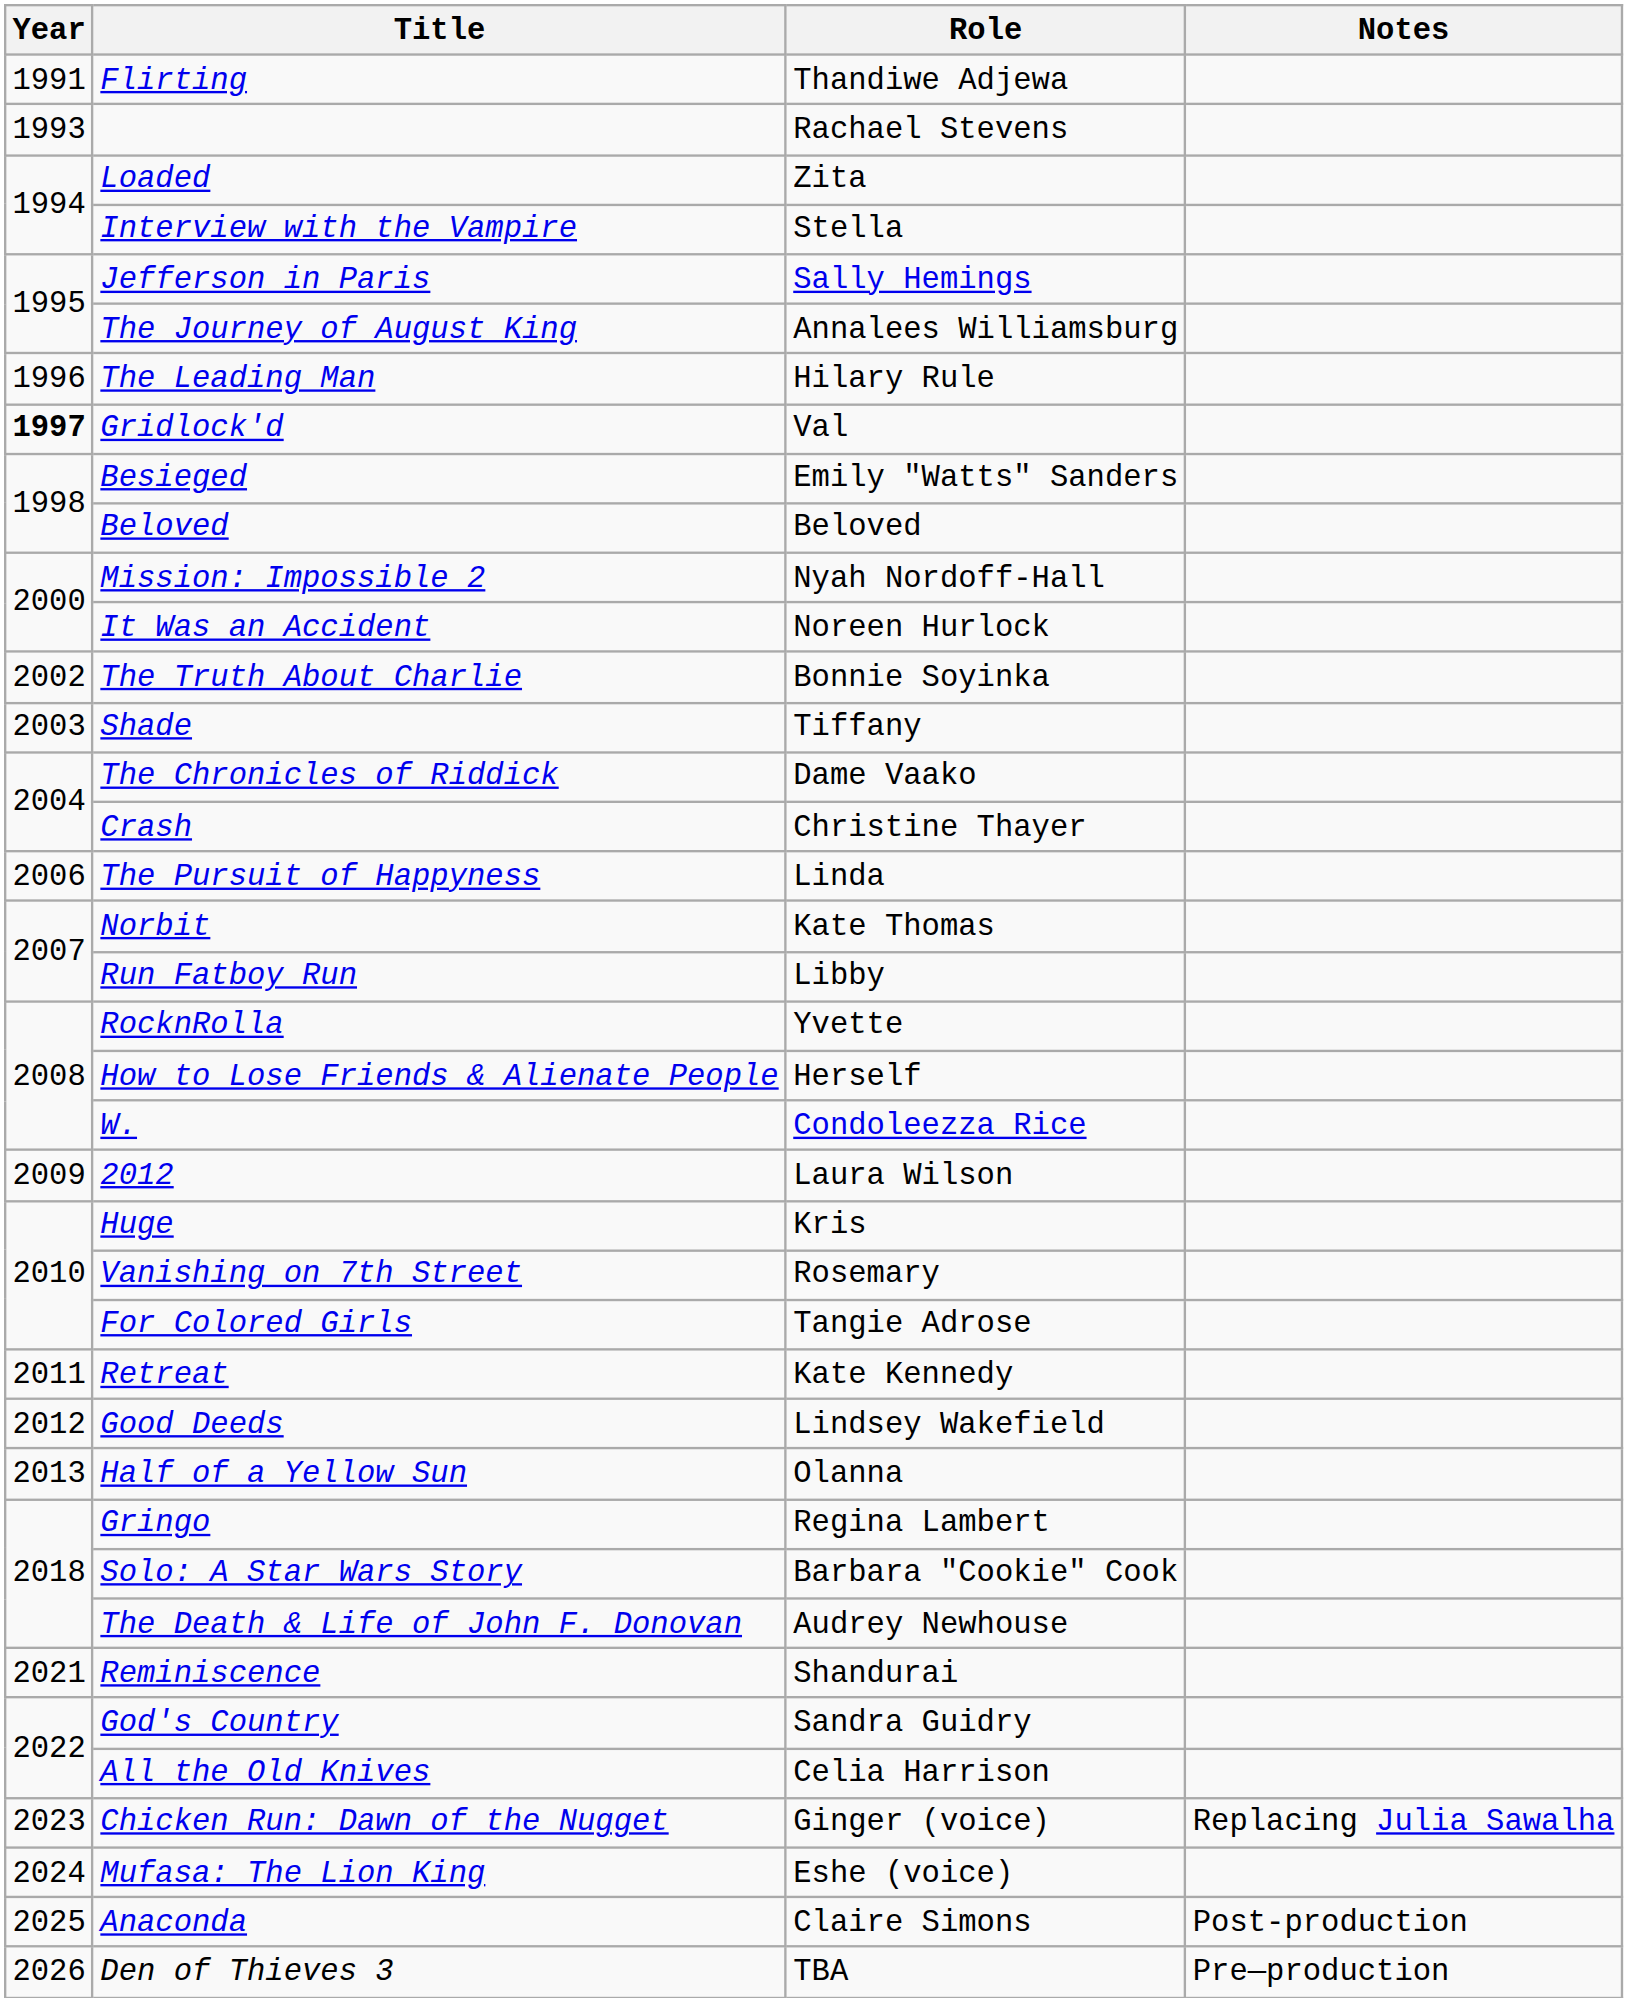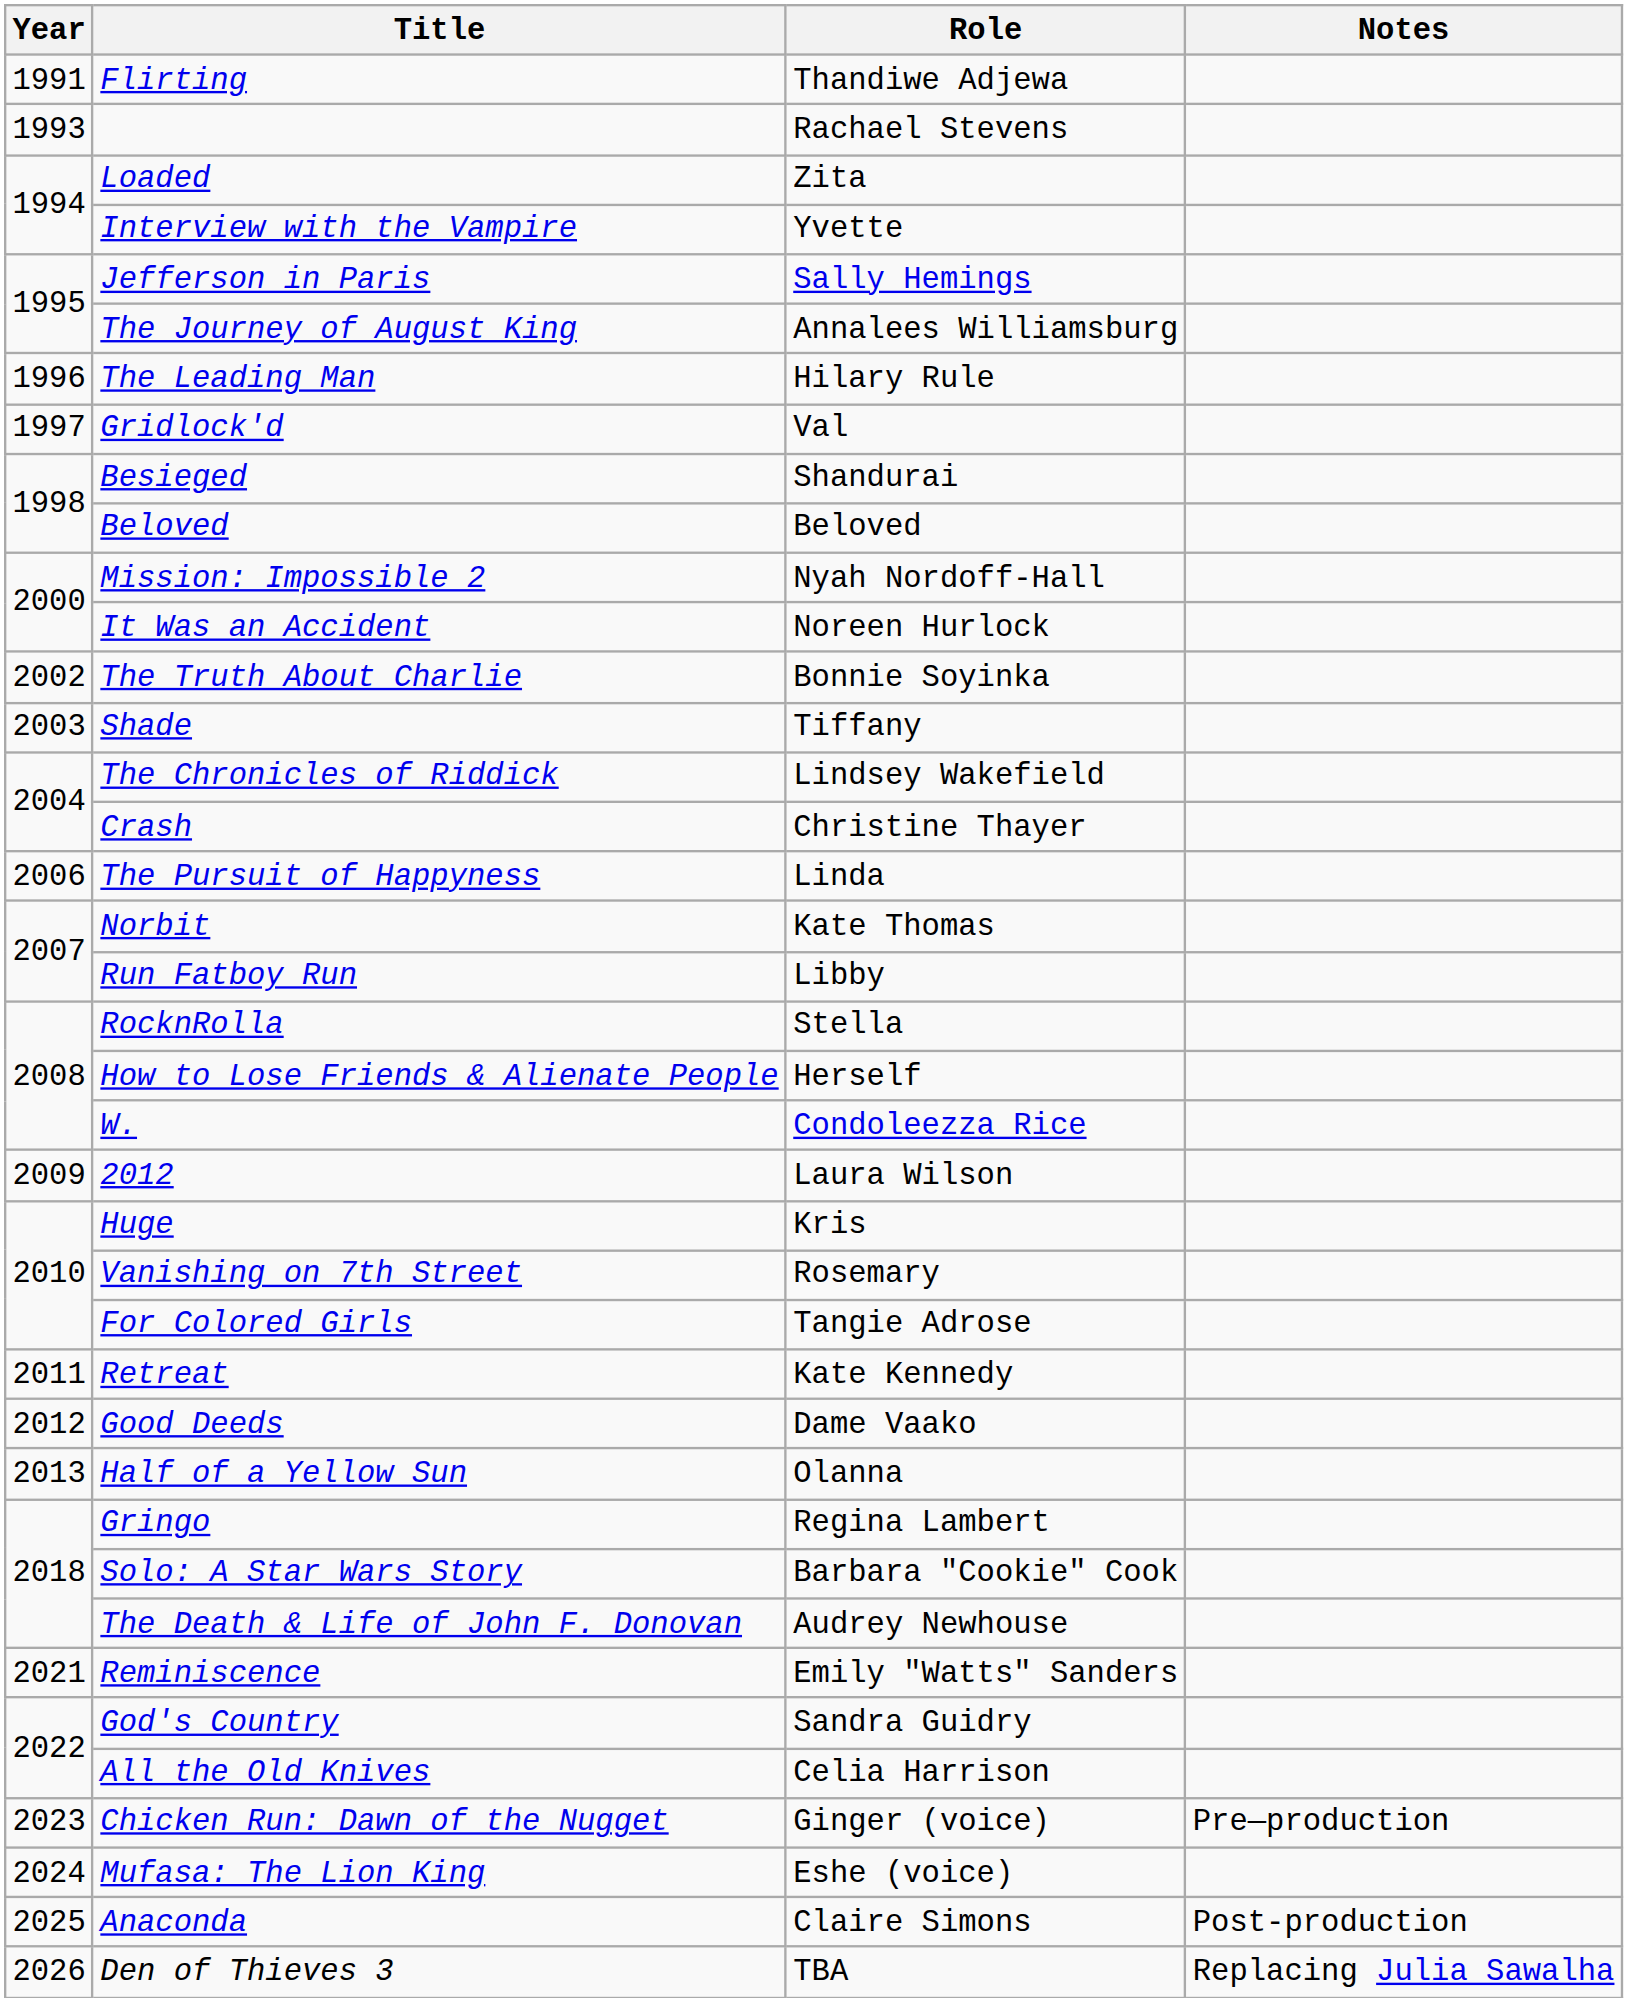(848, 229) Stella -> (848, 229) Yvette
(49, 428) bold -> (49, 428) normal
(986, 478) Emily "Watts" Sanders -> (876, 478) Shandurai
(885, 777) Dame Vaako -> (949, 777) Lindsey Wakefield
(848, 1026) Yvette -> (848, 1026) Stella
(949, 1424) Lindsey Wakefield -> (885, 1424) Dame Vaako
(876, 1673) Shandurai -> (986, 1673) Emily "Watts" Sanders
(1404, 1823) Replacing Julia Sawalha -> (1321, 1823) Pre—production
(1321, 1972) Pre—production -> (1404, 1972) Replacing Julia Sawalha
